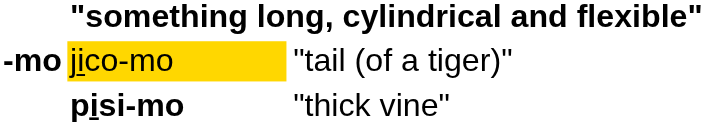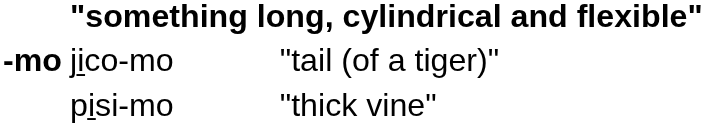(122, 60) gold background -> (122, 60) no background
(127, 105) bold -> (122, 105) normal
